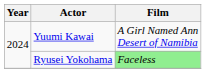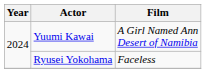(136, 59) lightgreen background -> (136, 59) no background
